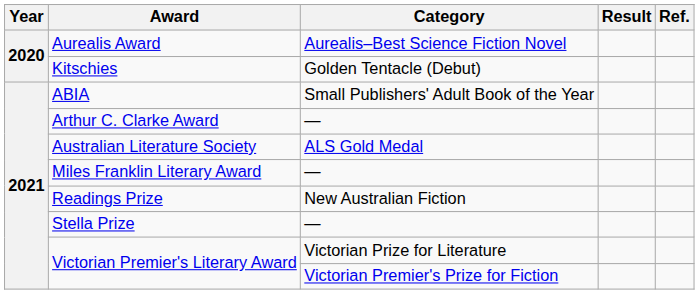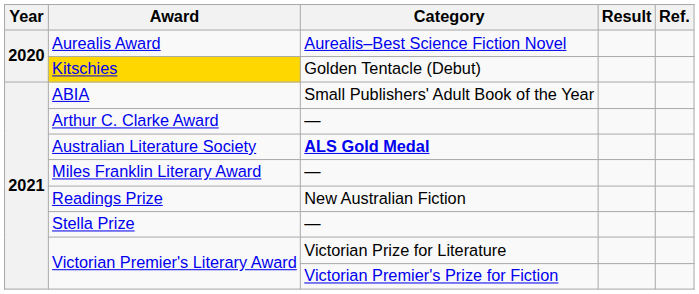(85, 69) no background -> (85, 69) gold background
(364, 146) normal -> (367, 146) bold
